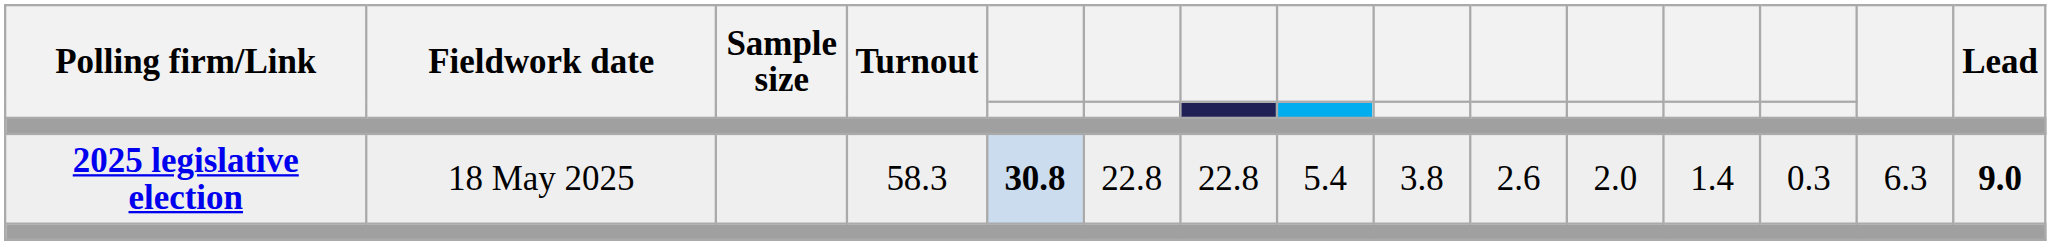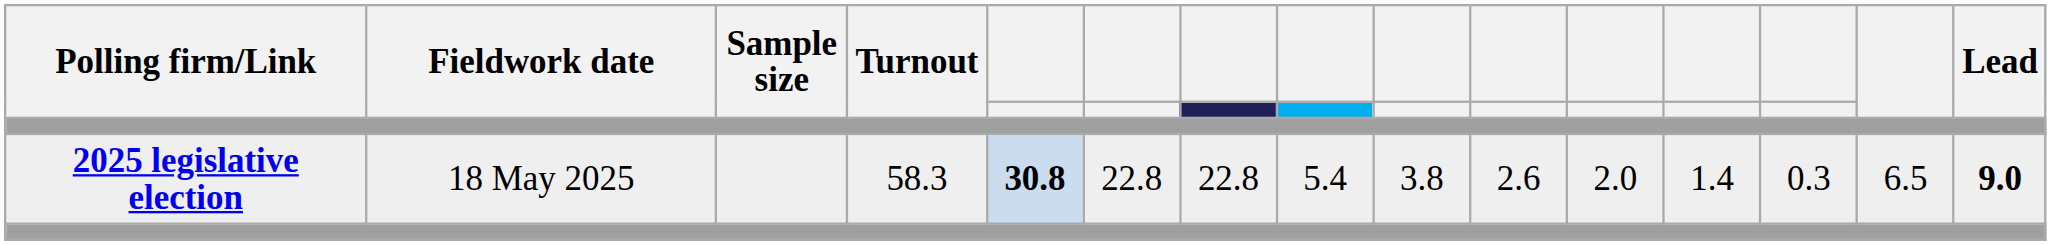(1906, 178) 6.3 -> (1906, 178) 6.5
